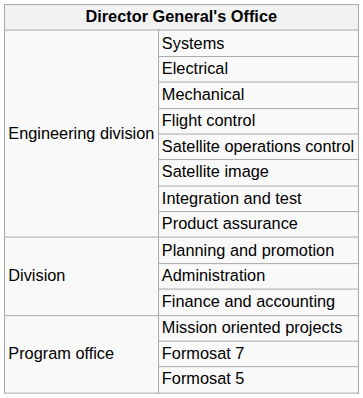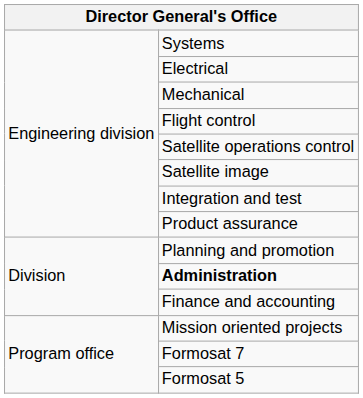(214, 276) normal -> (219, 276) bold
